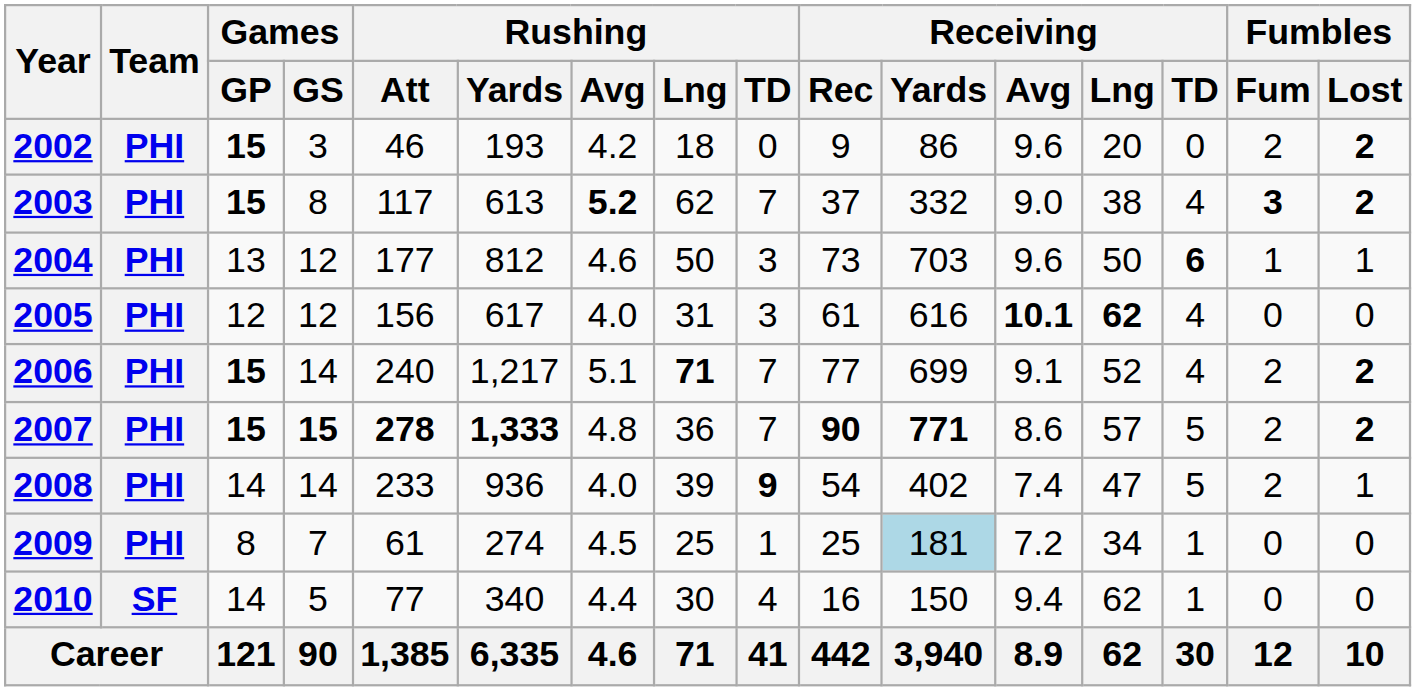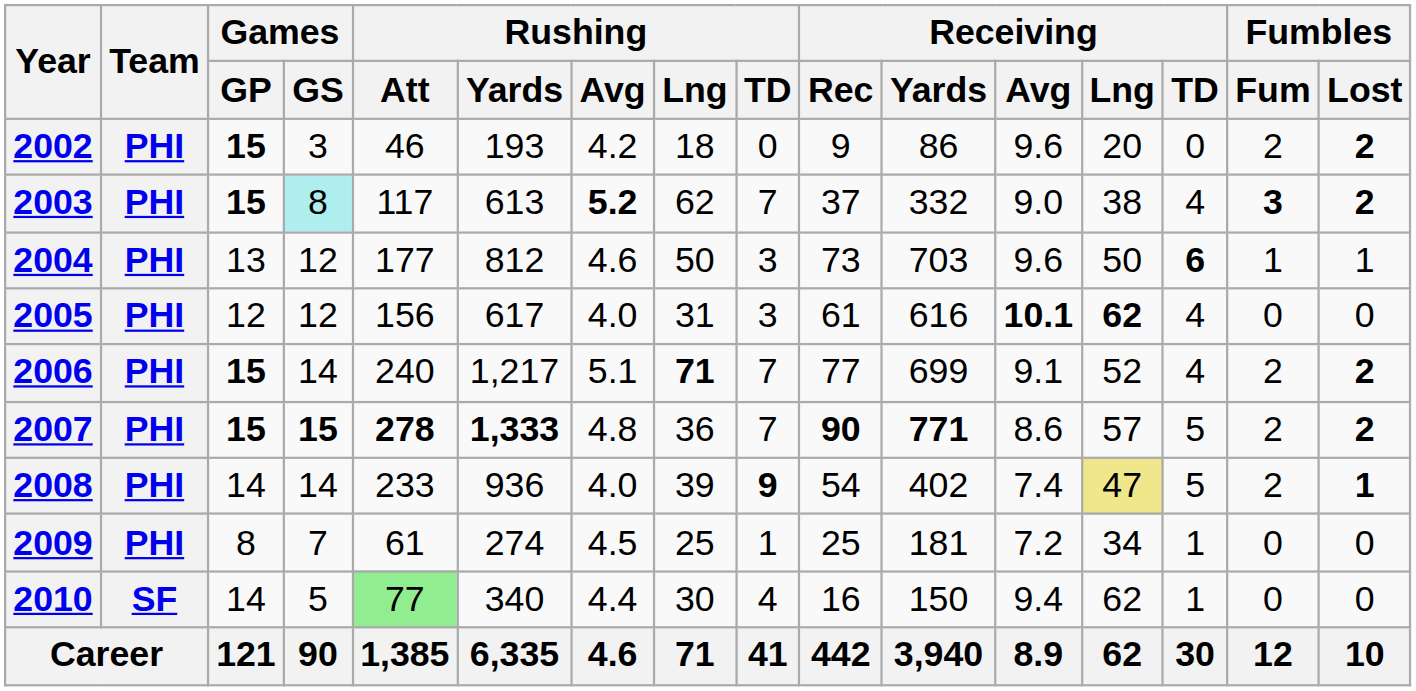(318, 202) no background -> (318, 202) paleturquoise background
(1122, 485) no background -> (1122, 485) khaki background
(1365, 485) normal -> (1365, 485) bold
(938, 542) lightblue background -> (938, 542) no background
(405, 598) no background -> (405, 598) lightgreen background
